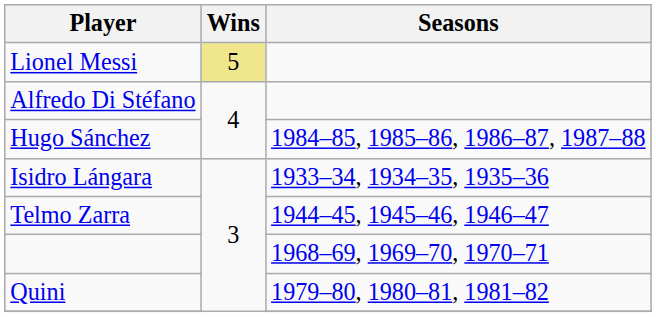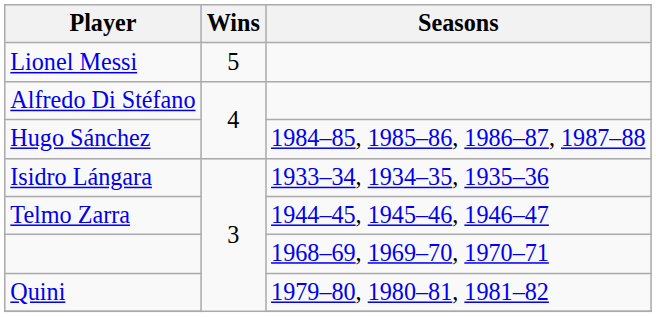(233, 61) khaki background -> (233, 61) no background
